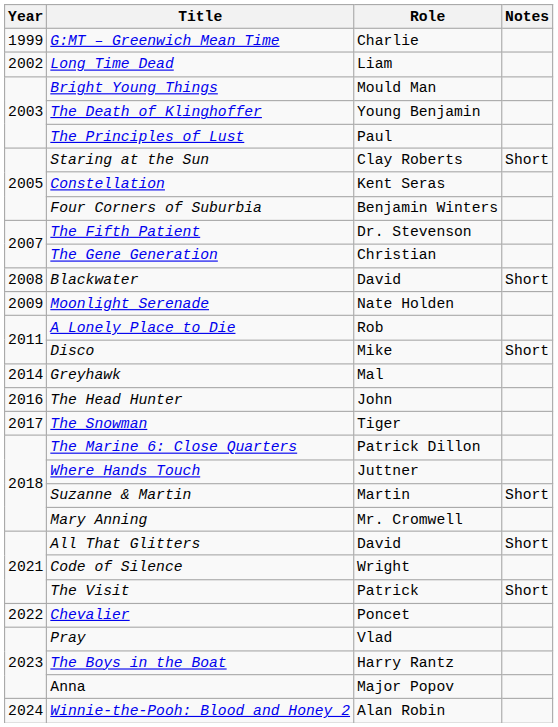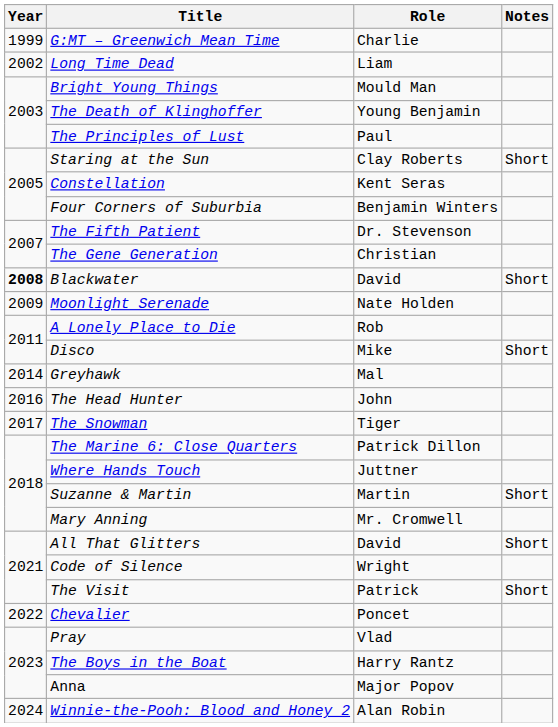(26, 280) normal -> (26, 280) bold
